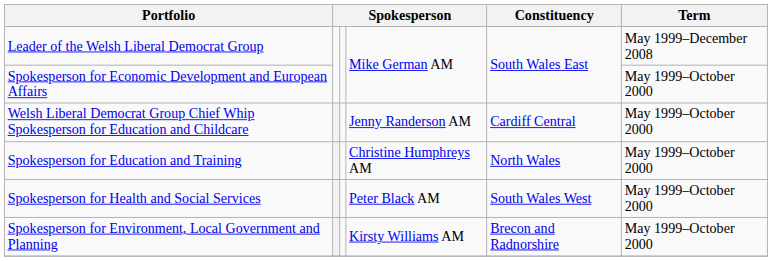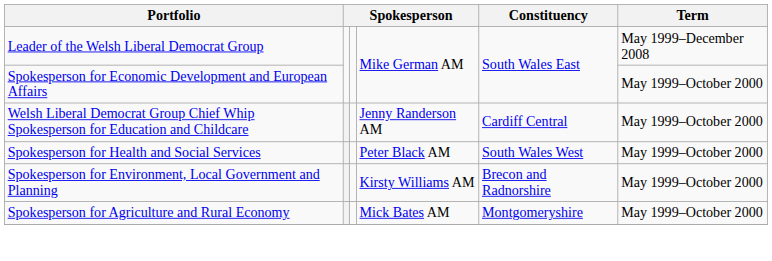- row: (125, 160)
+ row: (149, 213)
